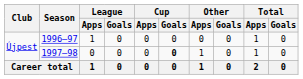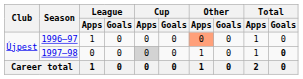(201, 39) no background -> (201, 39) lightsalmon background
(147, 53) no background -> (147, 53) lightgrey background
(174, 53) bold -> (174, 53) normal
(283, 53) normal -> (283, 53) bold
